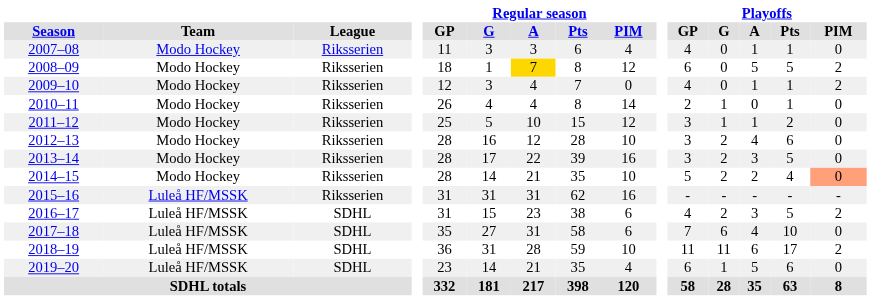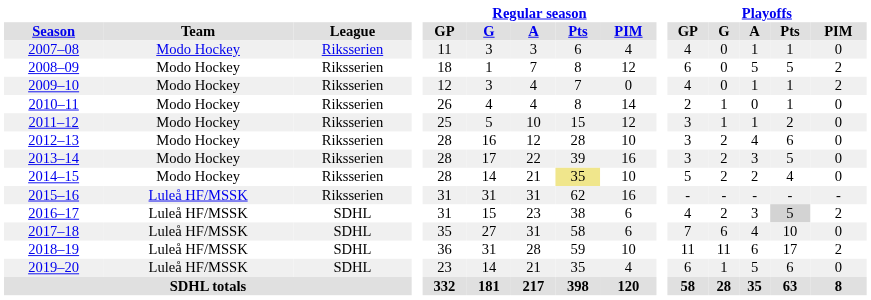(533, 67) gold background -> (533, 67) no background
(578, 176) no background -> (578, 176) khaki background
(838, 176) lightsalmon background -> (838, 176) no background
(790, 213) no background -> (790, 213) lightgrey background
